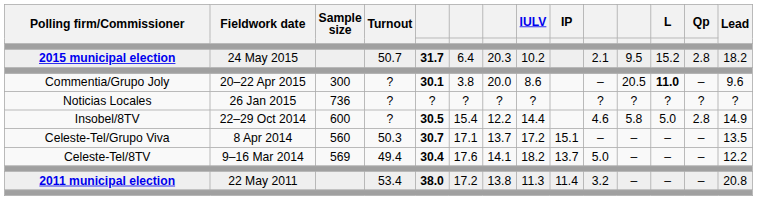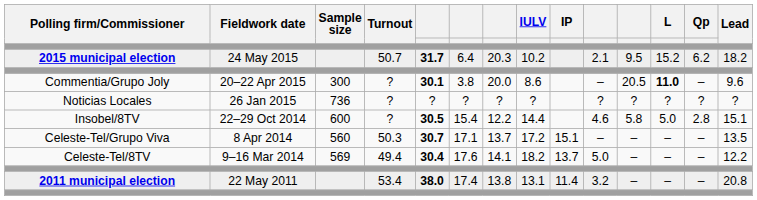(701, 58) 2.8 -> (701, 58) 6.2
(735, 119) 14.9 -> (735, 119) 15.1
(466, 180) 17.2 -> (466, 180) 17.4
(533, 180) 11.3 -> (533, 180) 13.1
